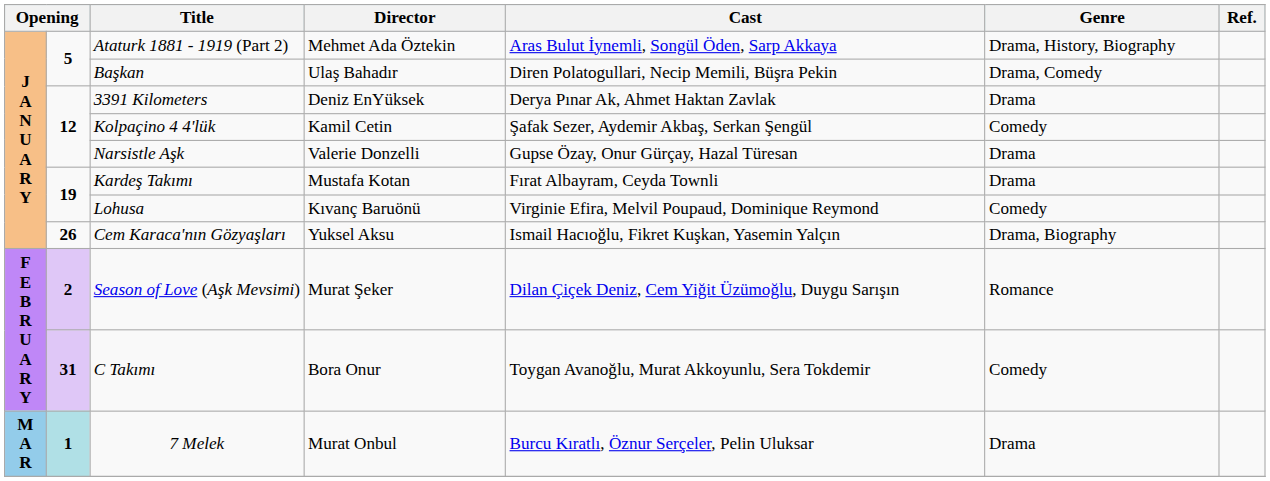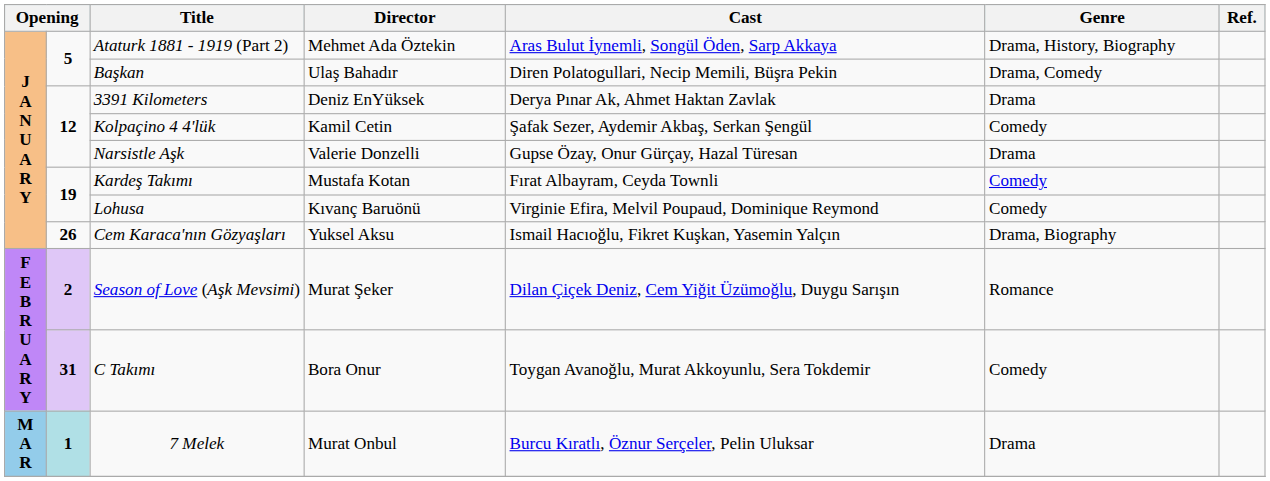(1012, 180) Drama -> (1018, 180) Comedy
